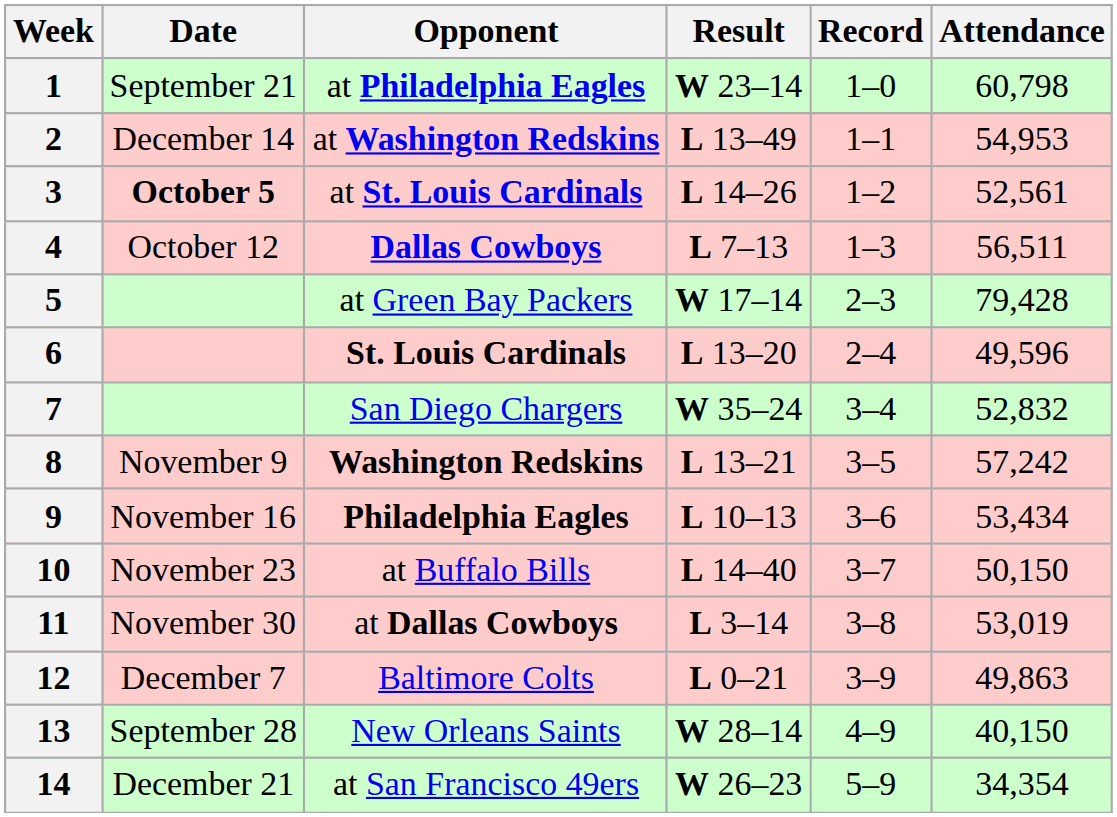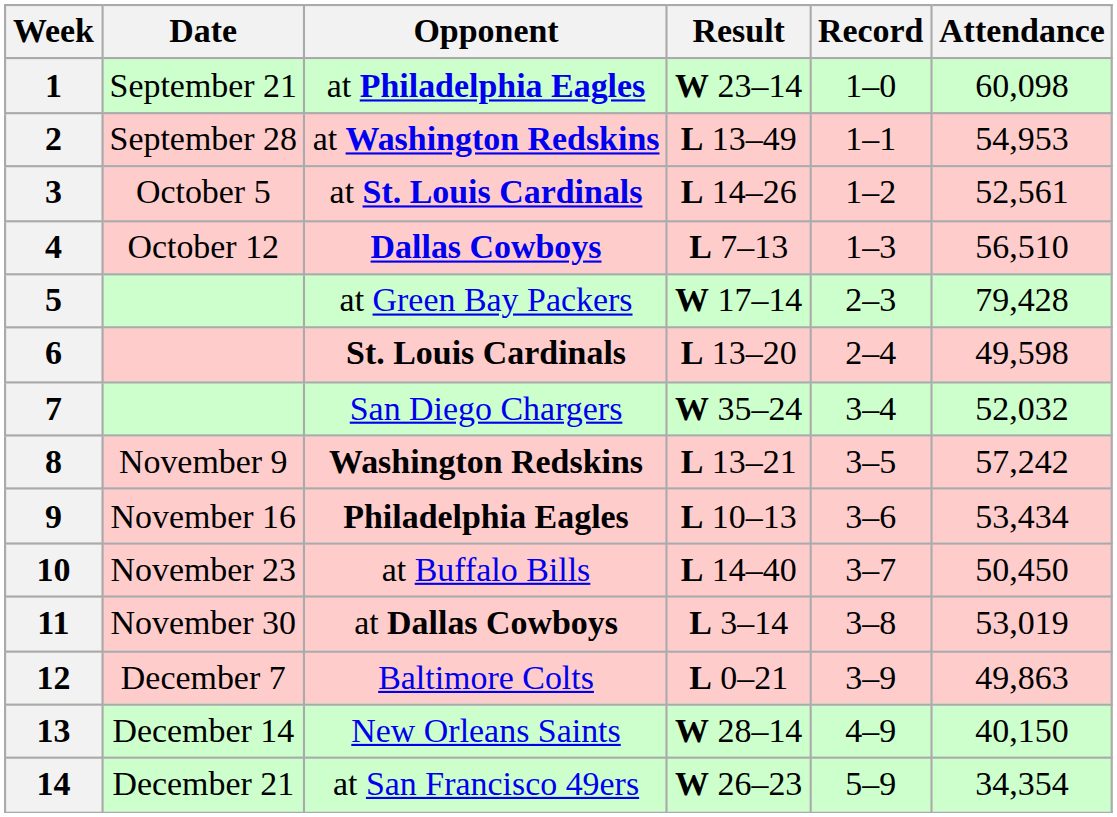(1022, 85) 60,798 -> (1022, 85) 60,098
(203, 138) December 14 -> (203, 138) September 28
(203, 192) bold -> (203, 192) normal
(1022, 246) 56,511 -> (1022, 246) 56,510
(1022, 354) 49,596 -> (1022, 354) 49,598
(1022, 407) 52,832 -> (1022, 407) 52,032
(1022, 569) 50,150 -> (1022, 569) 50,450
(203, 730) September 28 -> (203, 730) December 14
